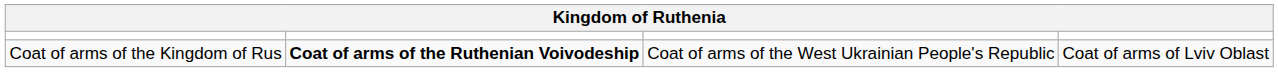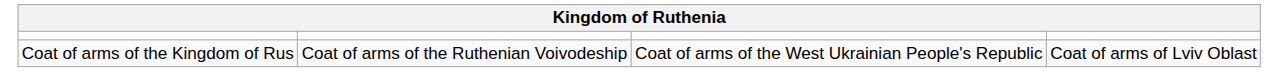(464, 53) bold -> (464, 53) normal
